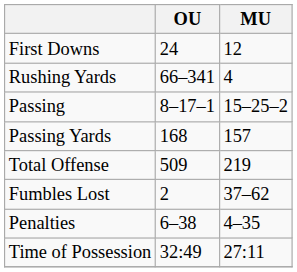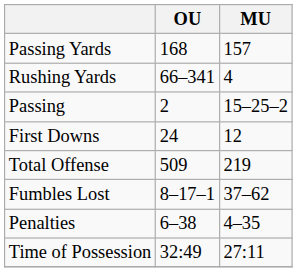rows swapped: (54, 48) <-> (60, 135)
(187, 106) 8–17–1 -> (164, 106) 2
(164, 194) 2 -> (187, 194) 8–17–1
